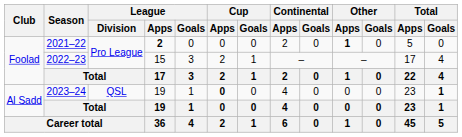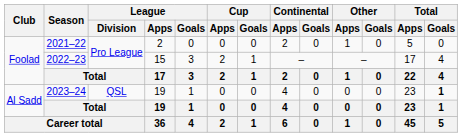(160, 44) bold -> (160, 44) normal
(347, 44) bold -> (347, 44) normal
(222, 92) bold -> (222, 92) normal
